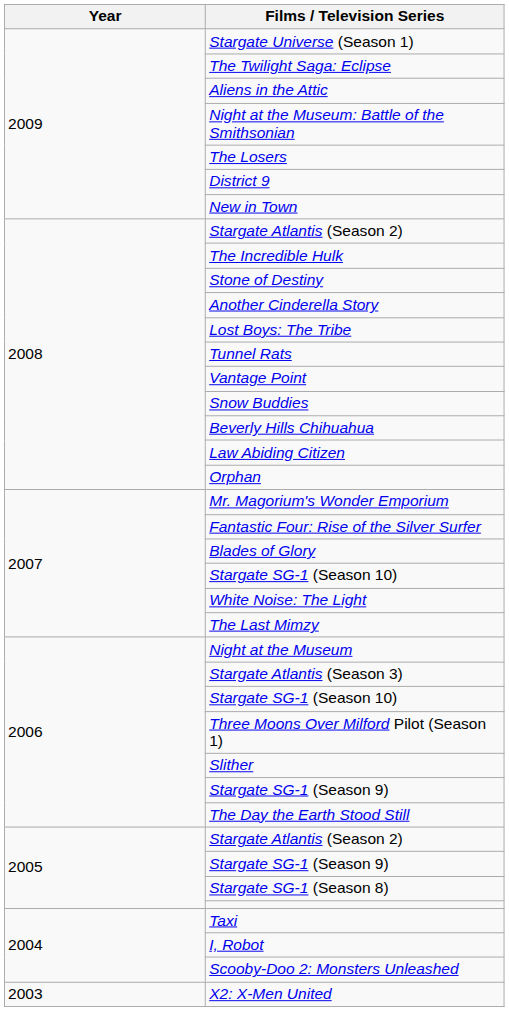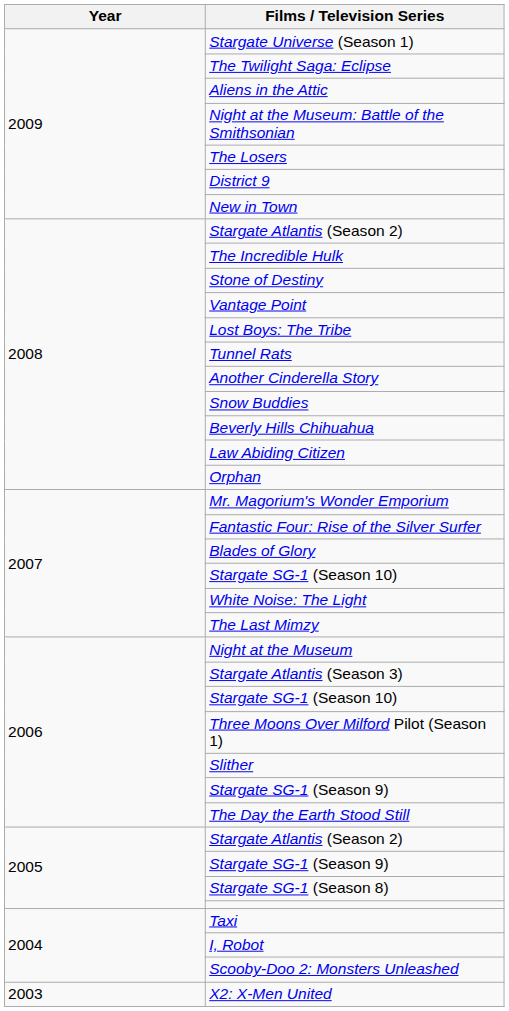(294, 305) Another Cinderella Story -> (258, 305) Vantage Point
(258, 378) Vantage Point -> (294, 378) Another Cinderella Story
